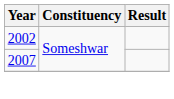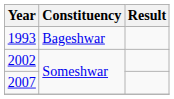+ row: (22, 37)
